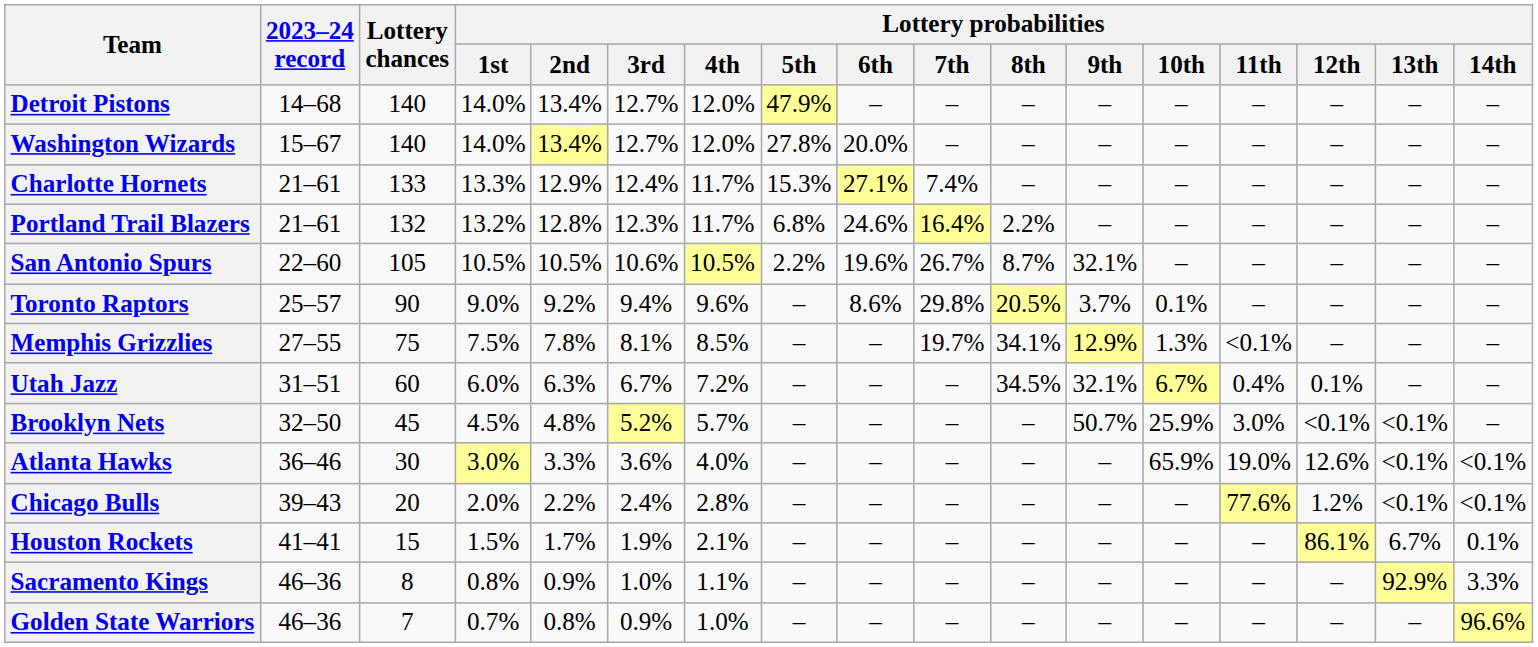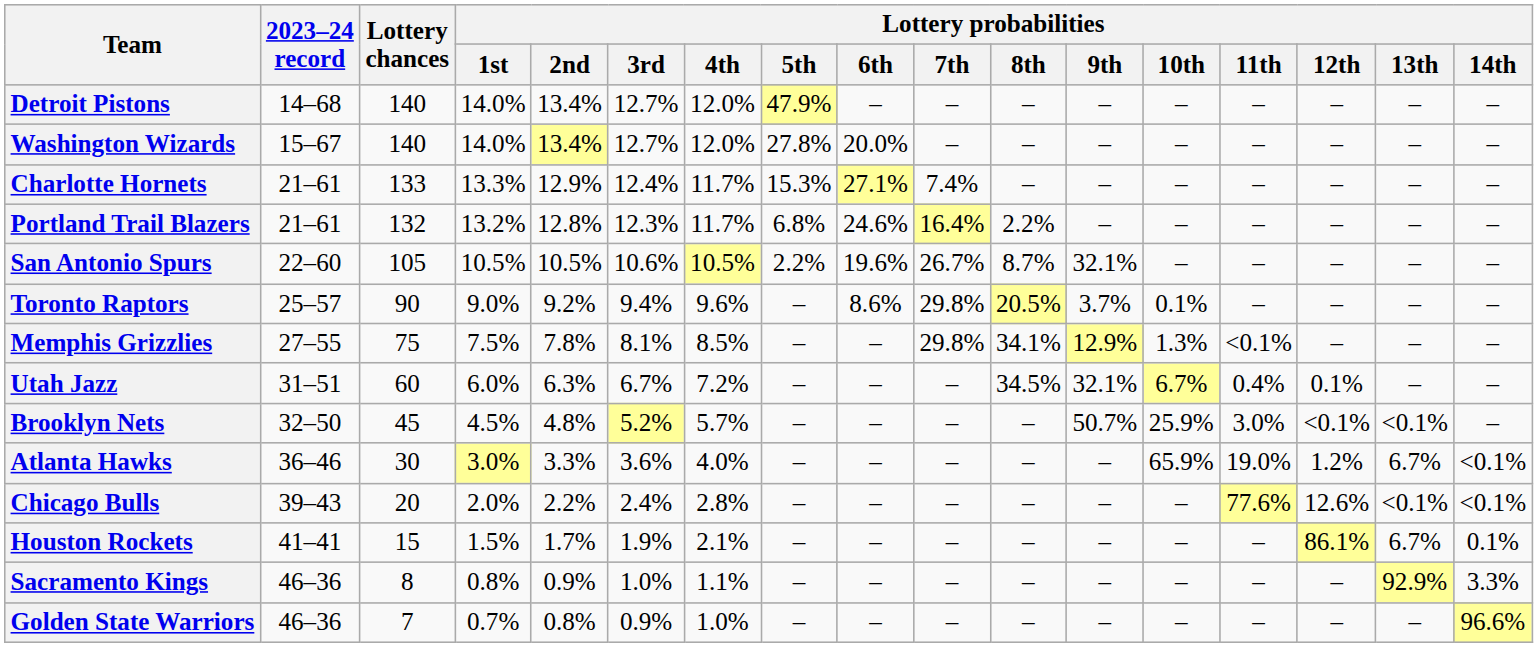(952, 343) 19.7% -> (952, 343) 29.8%
(1337, 462) 12.6% -> (1337, 462) 1.2%
(1415, 462) <0.1% -> (1415, 462) 6.7%
(1337, 502) 1.2% -> (1337, 502) 12.6%
